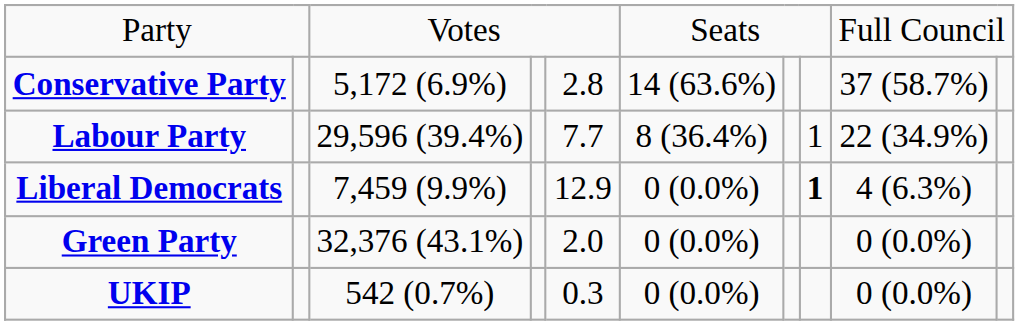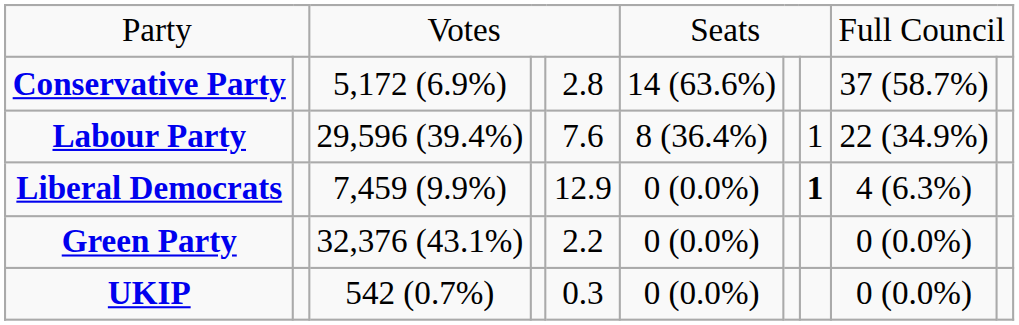(583, 135) 7.7 -> (583, 135) 7.6
(583, 240) 2.0 -> (583, 240) 2.2
